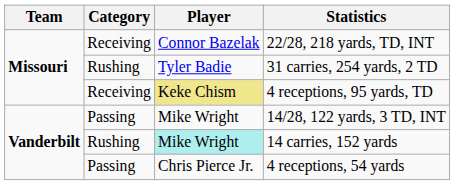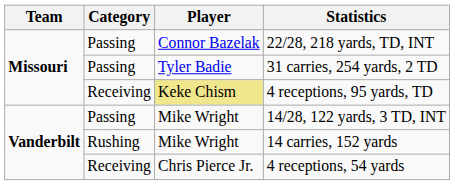(119, 42) Receiving -> (111, 42) Passing
(113, 67) Rushing -> (111, 67) Passing
(198, 141) paleturquoise background -> (198, 141) no background
(111, 166) Passing -> (119, 166) Receiving
